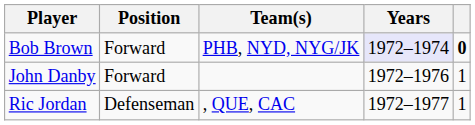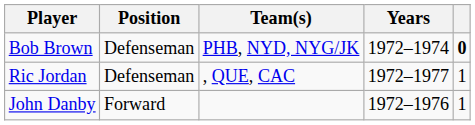(135, 47) Forward -> (149, 47) Defenseman
(408, 47) lavender background -> (408, 47) no background
rows swapped: (52, 76) <-> (48, 104)
